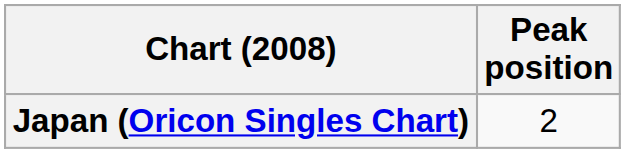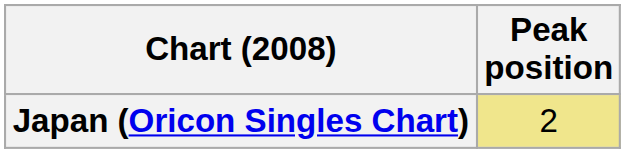(549, 120) no background -> (549, 120) khaki background
